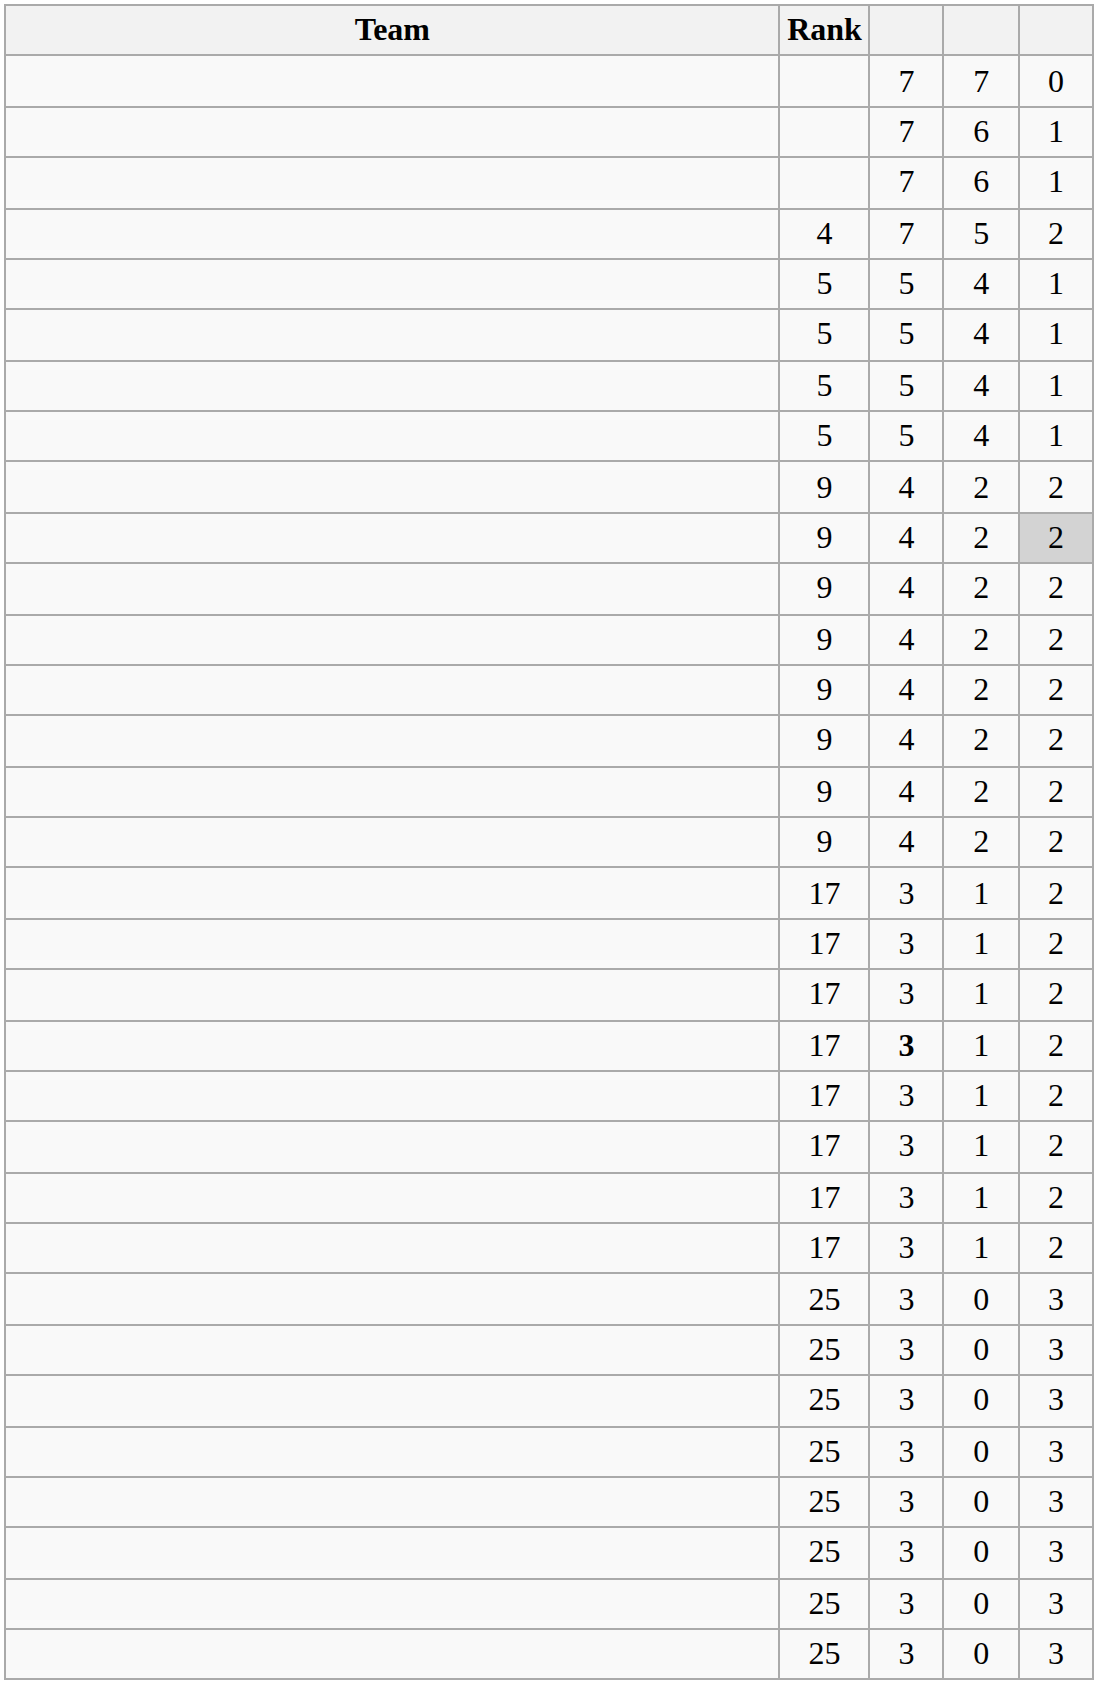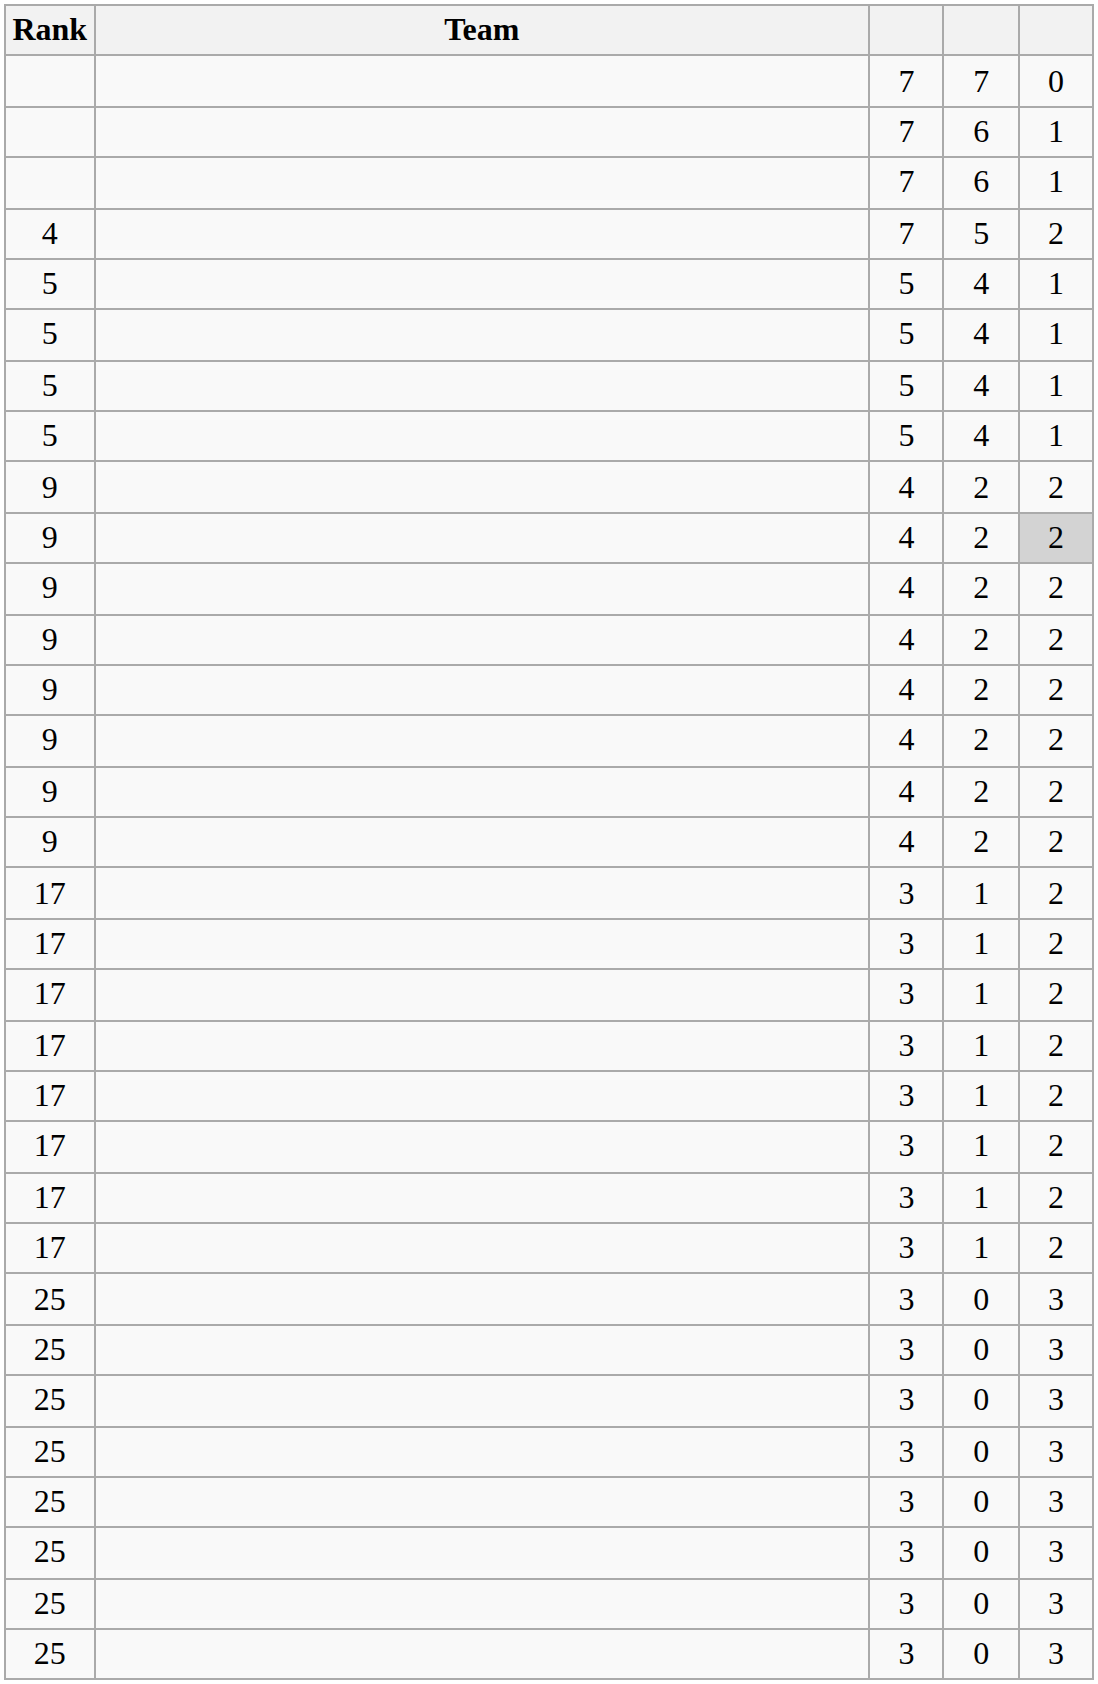columns swapped: (824, 29) <-> (392, 29)
(907, 1044) bold -> (907, 1044) normal
